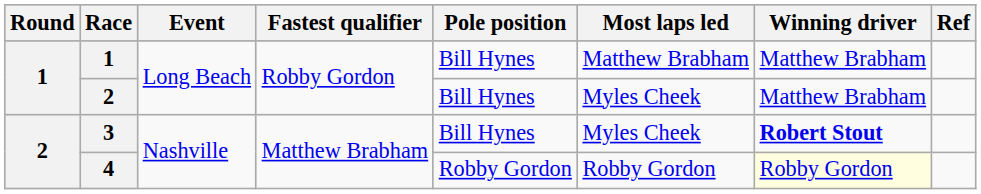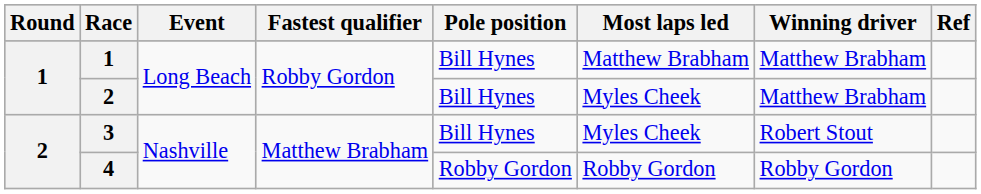(821, 132) bold -> (816, 132) normal
(826, 169) lightyellow background -> (826, 169) no background
